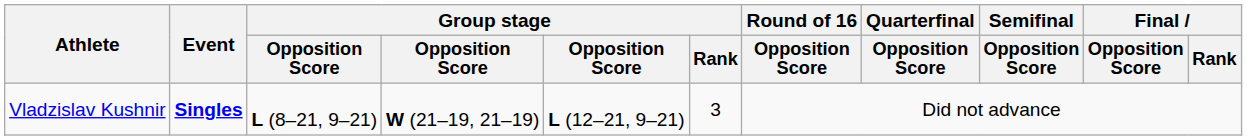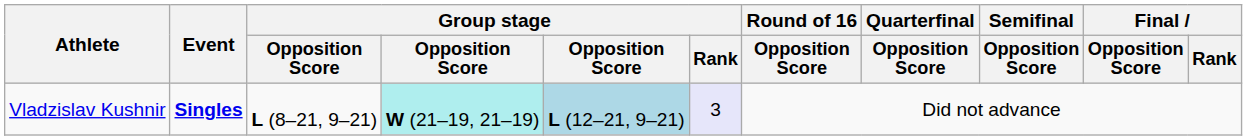(463, 120) no background -> (463, 120) paleturquoise background
(616, 120) no background -> (616, 120) lightblue background
(716, 110) no background -> (716, 110) lavender background
